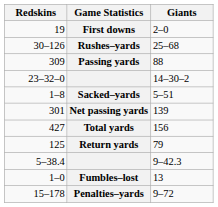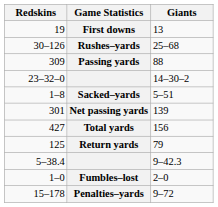(161, 29) 2–0 -> (158, 29) 13
(158, 177) 13 -> (161, 177) 2–0
